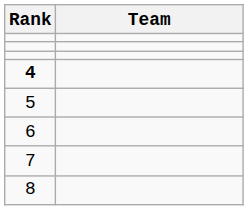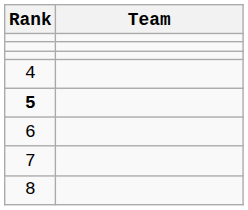(30, 74) bold -> (30, 74) normal
(30, 103) normal -> (30, 103) bold
